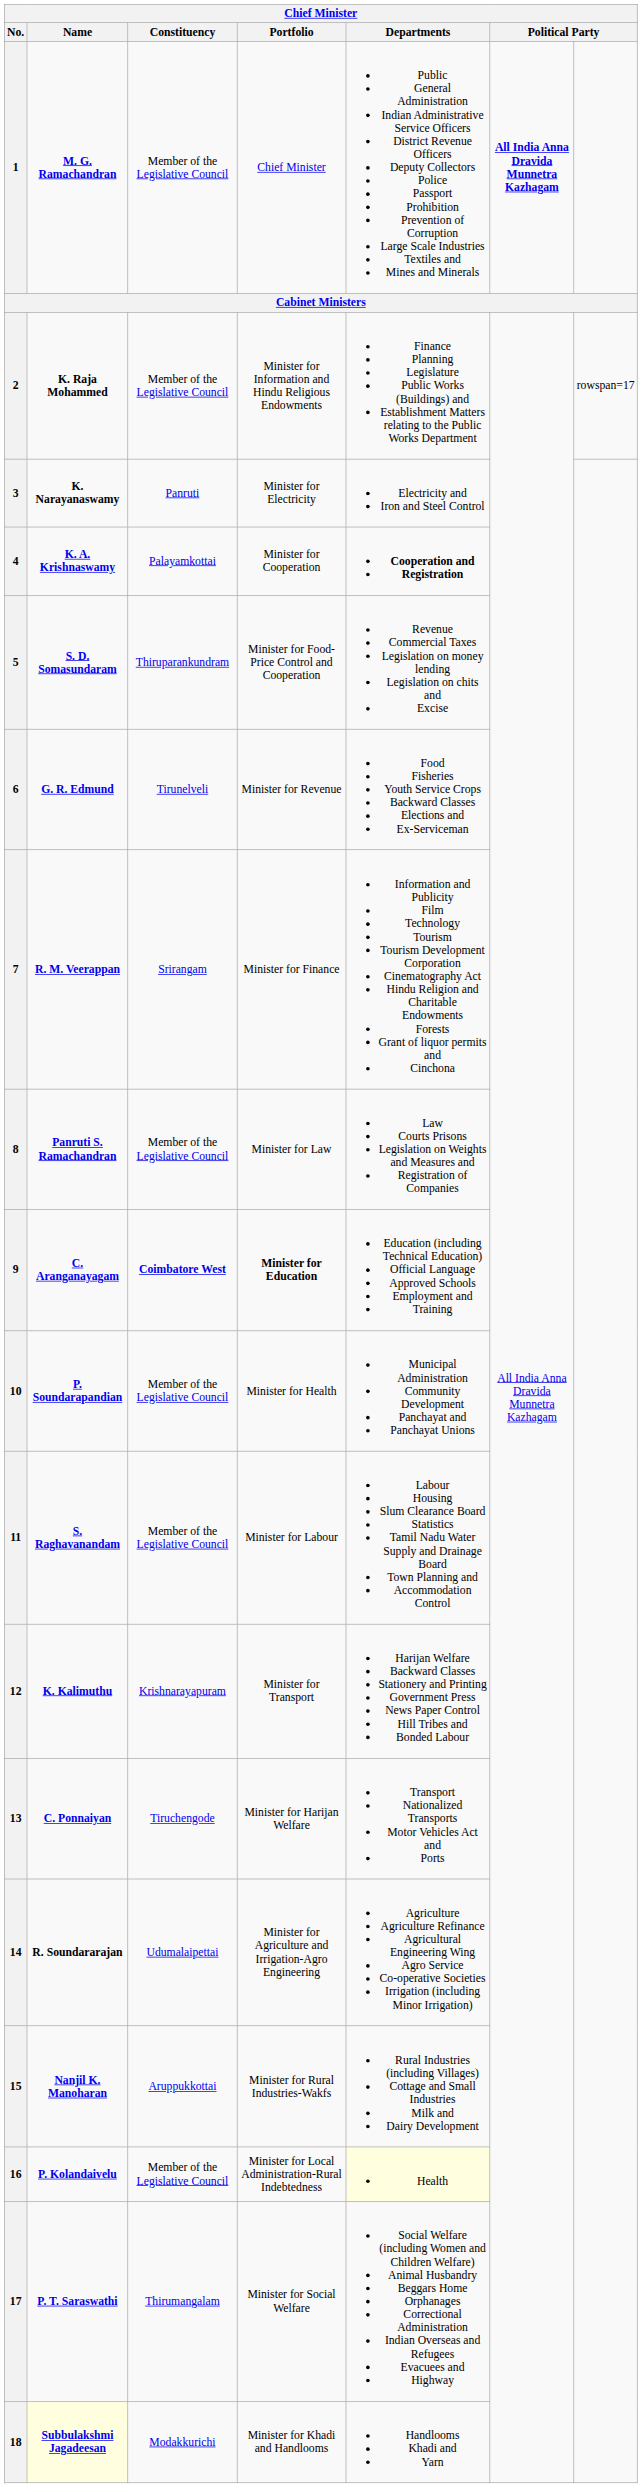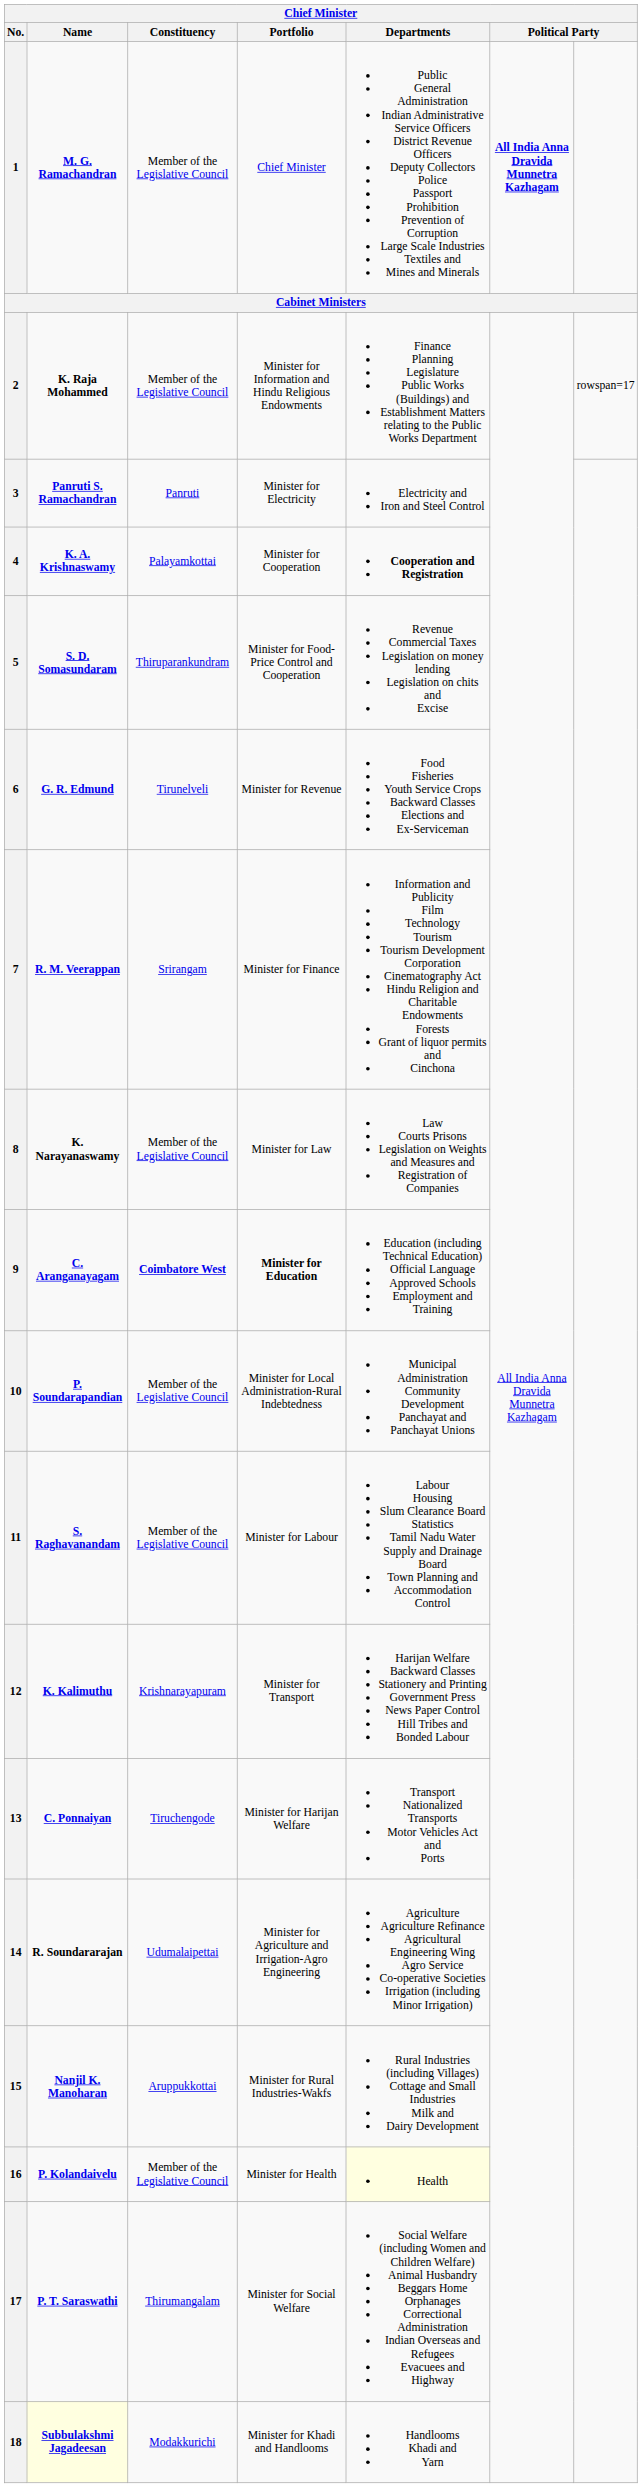(77, 493) K. Narayanaswamy -> (77, 493) Panruti S. Ramachandran
(77, 1149) Panruti S. Ramachandran -> (77, 1149) K. Narayanaswamy
(292, 1390) Minister for Health -> (292, 1390) Minister for Local Administration-Rural Indebtedness
(292, 2174) Minister for Local Administration-Rural Indebtedness -> (292, 2174) Minister for Health
